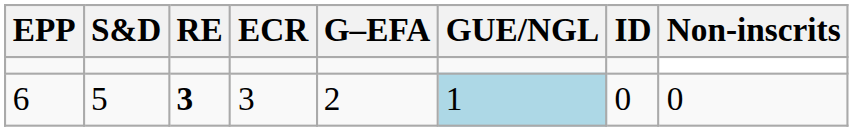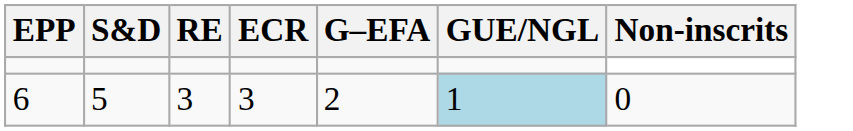- column: (633, 30)
(185, 99) bold -> (185, 99) normal
